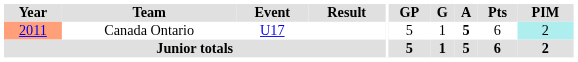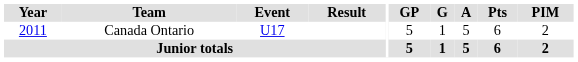(33, 30) lightsalmon background -> (33, 30) no background
(466, 30) bold -> (466, 30) normal
(545, 30) paleturquoise background -> (545, 30) no background
